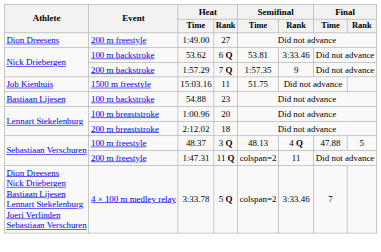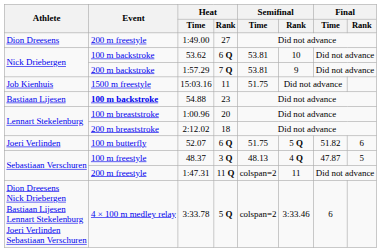(296, 55) 3:33.46 -> (296, 55) 10
(258, 70) 1:57.35 -> (258, 70) 53.81
(123, 99) normal -> (125, 99) bold
+ row: (196, 143)
(331, 143) 47.88 -> (331, 158) 47.87
(331, 199) 7 -> (331, 214) 6
